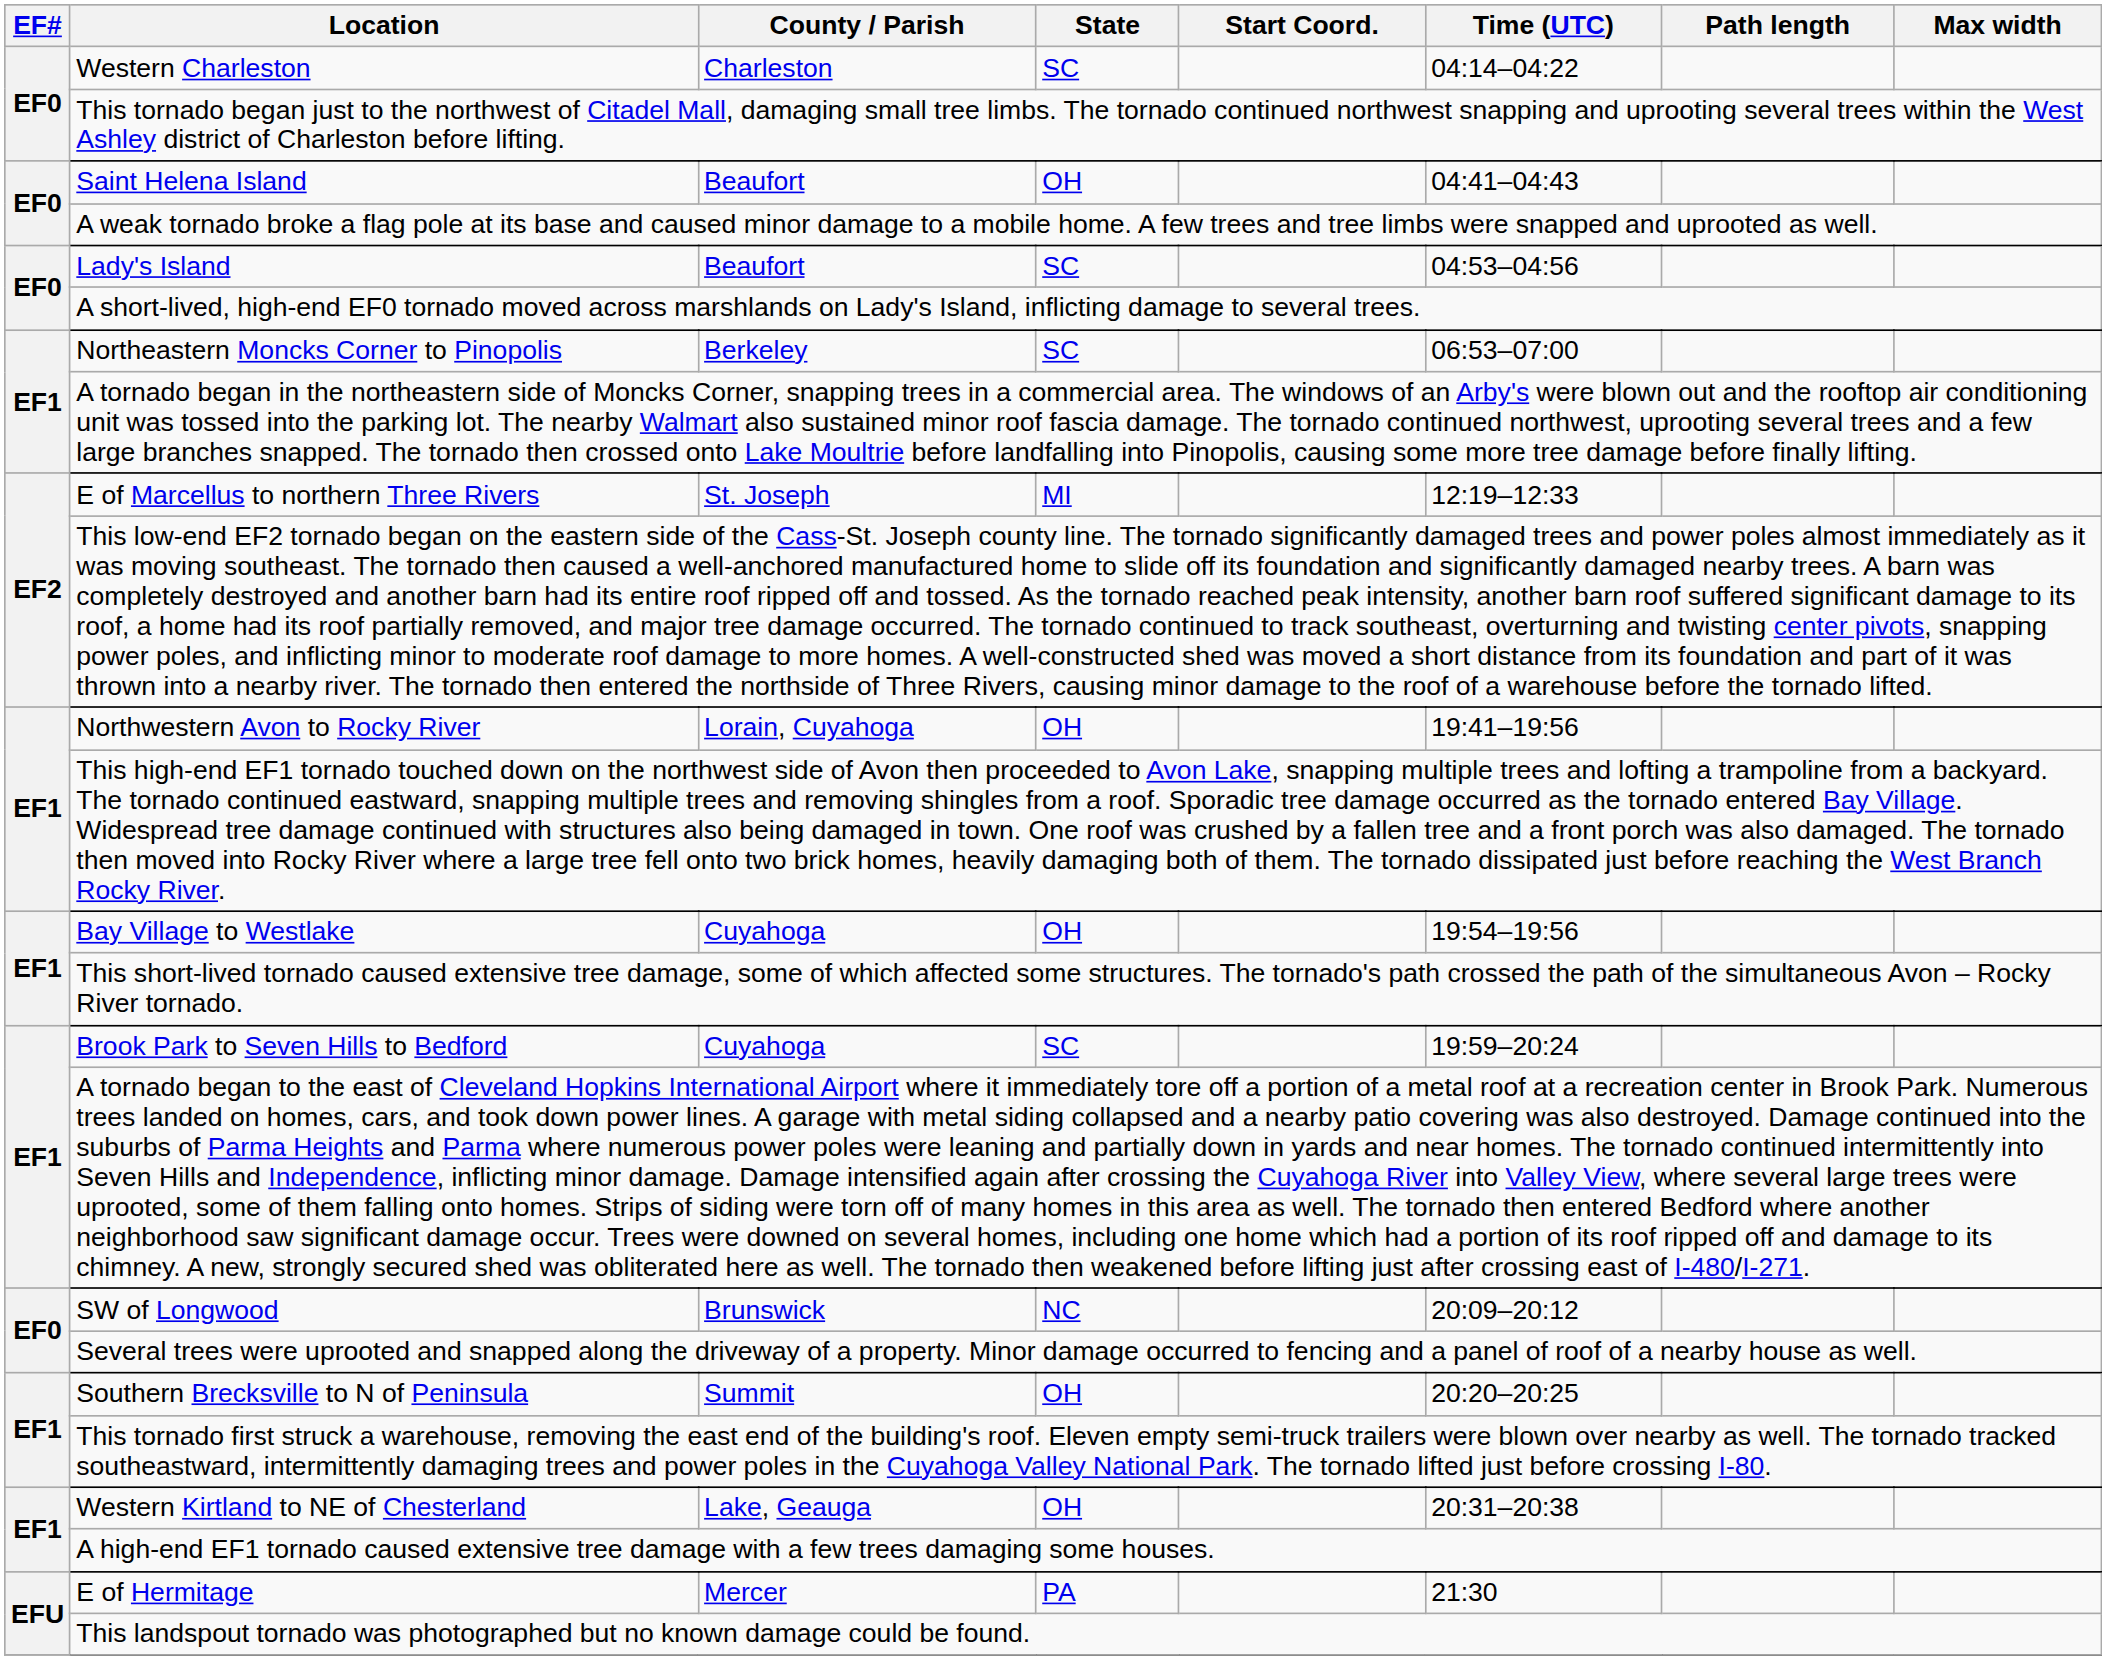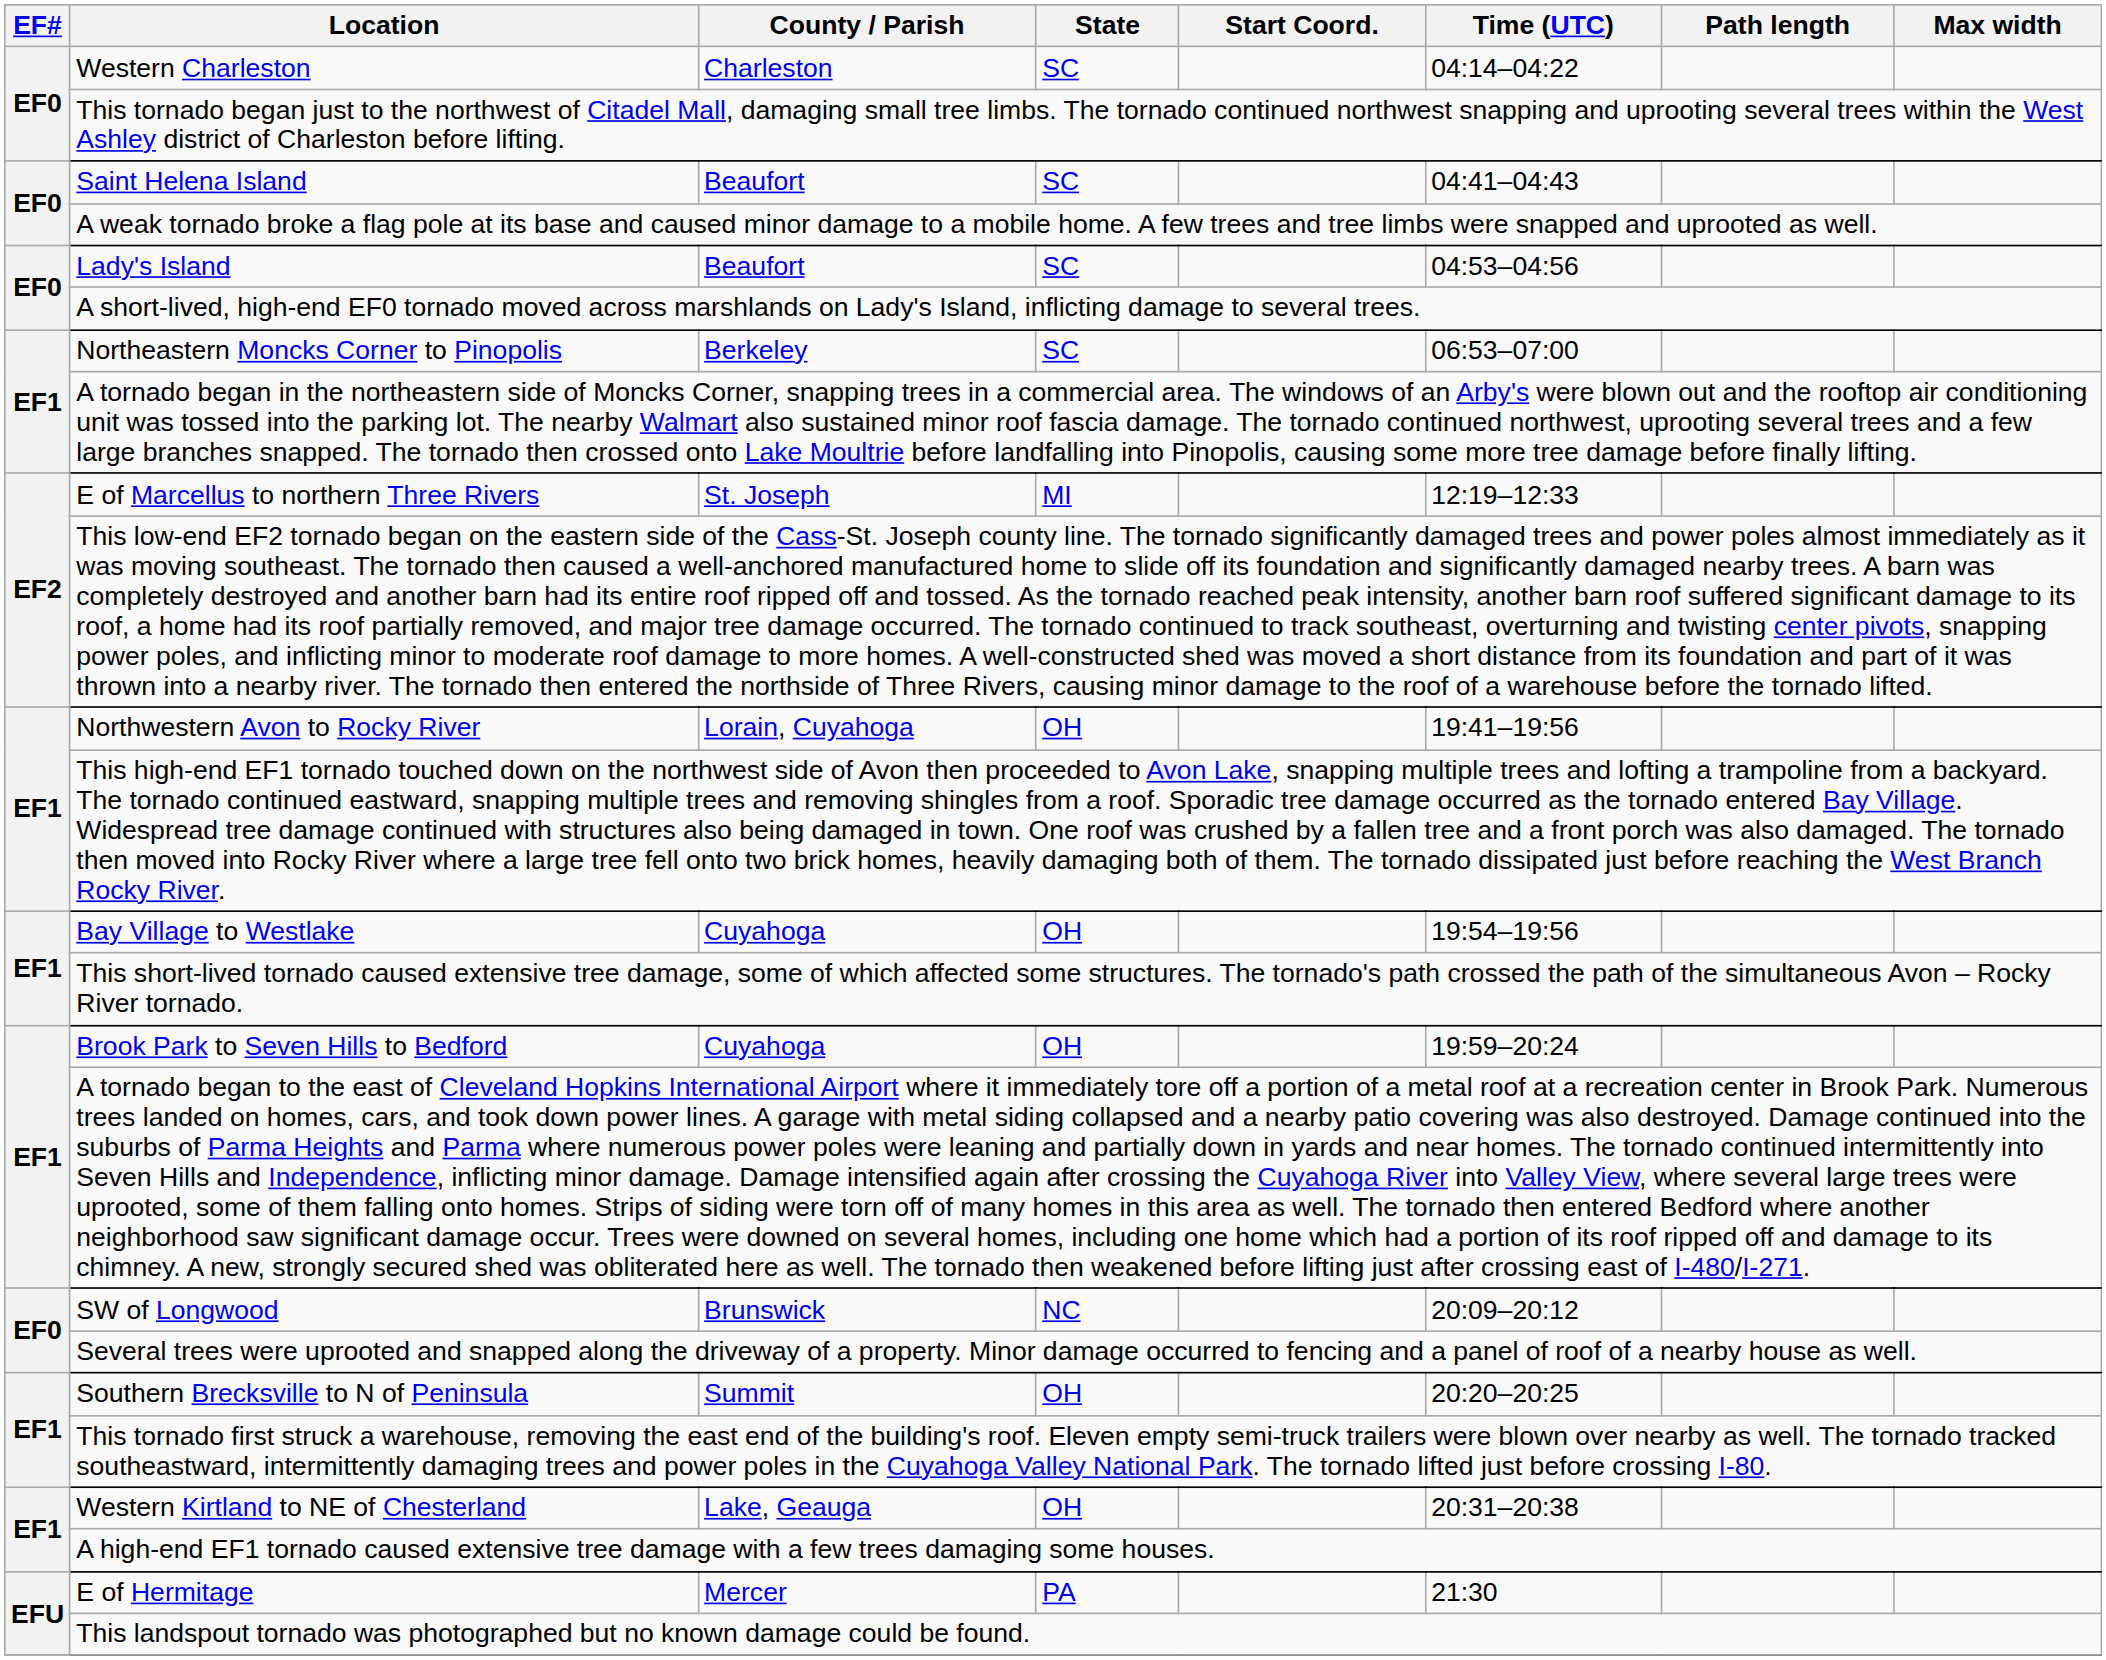(1062, 181) OH -> (1061, 181) SC
(1061, 1045) SC -> (1062, 1045) OH
